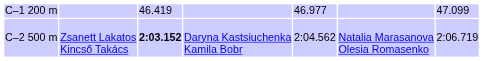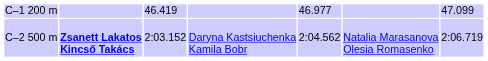(98, 44) normal -> (101, 44) bold
(160, 38) bold -> (165, 38) normal
